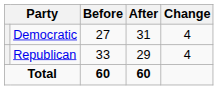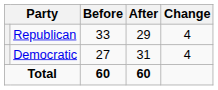rows swapped: (45, 34) <-> (45, 54)
